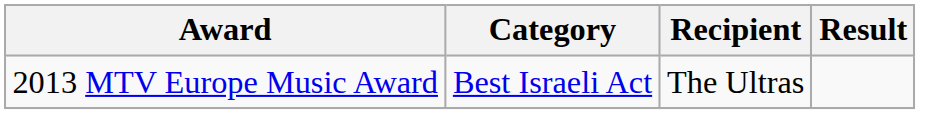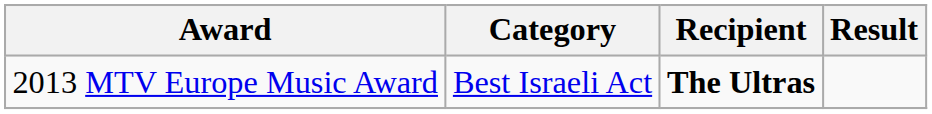(736, 81) normal -> (741, 81) bold
